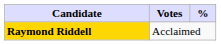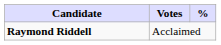(49, 31) gold background -> (49, 31) no background
